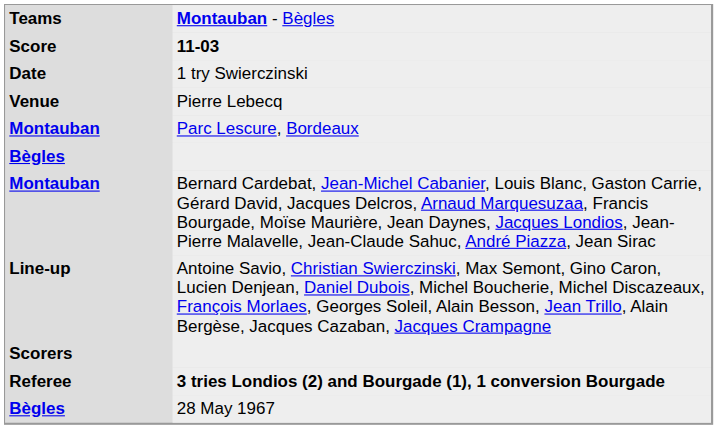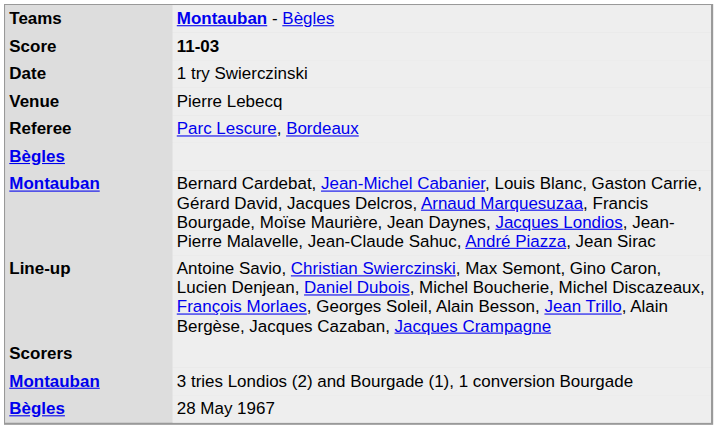(55, 129) Montauban -> (40, 129) Referee
(40, 381) Referee -> (55, 381) Montauban
(421, 381) bold -> (405, 381) normal
